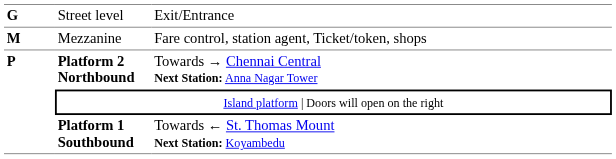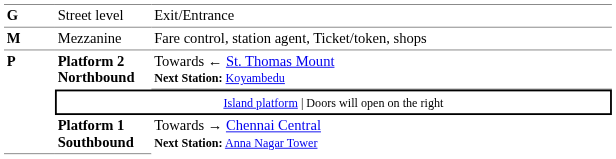(238, 69) Towards → Chennai Central Next Station: Anna Nagar Tower -> (244, 69) Towards ← St. Thomas Mount Next Station: Koyambedu
(244, 134) Towards ← St. Thomas Mount Next Station: Koyambedu -> (238, 134) Towards → Chennai Central Next Station: Anna Nagar Tower
